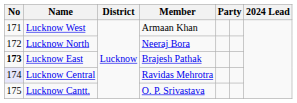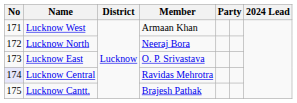(14, 59) bold -> (14, 59) normal
(172, 59) Brajesh Pathak -> (173, 59) O. P. Srivastava
(173, 91) O. P. Srivastava -> (172, 91) Brajesh Pathak
